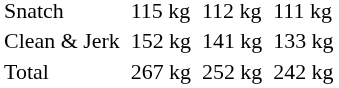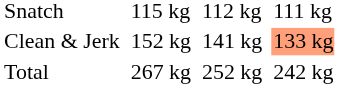(303, 41) no background -> (303, 41) lightsalmon background
